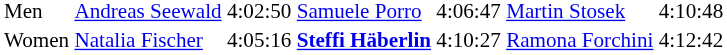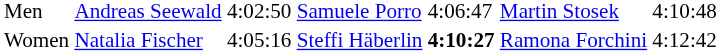(364, 40) bold -> (360, 40) normal
(469, 40) normal -> (461, 40) bold
